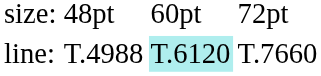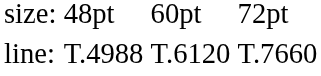(191, 53) paleturquoise background -> (191, 53) no background
